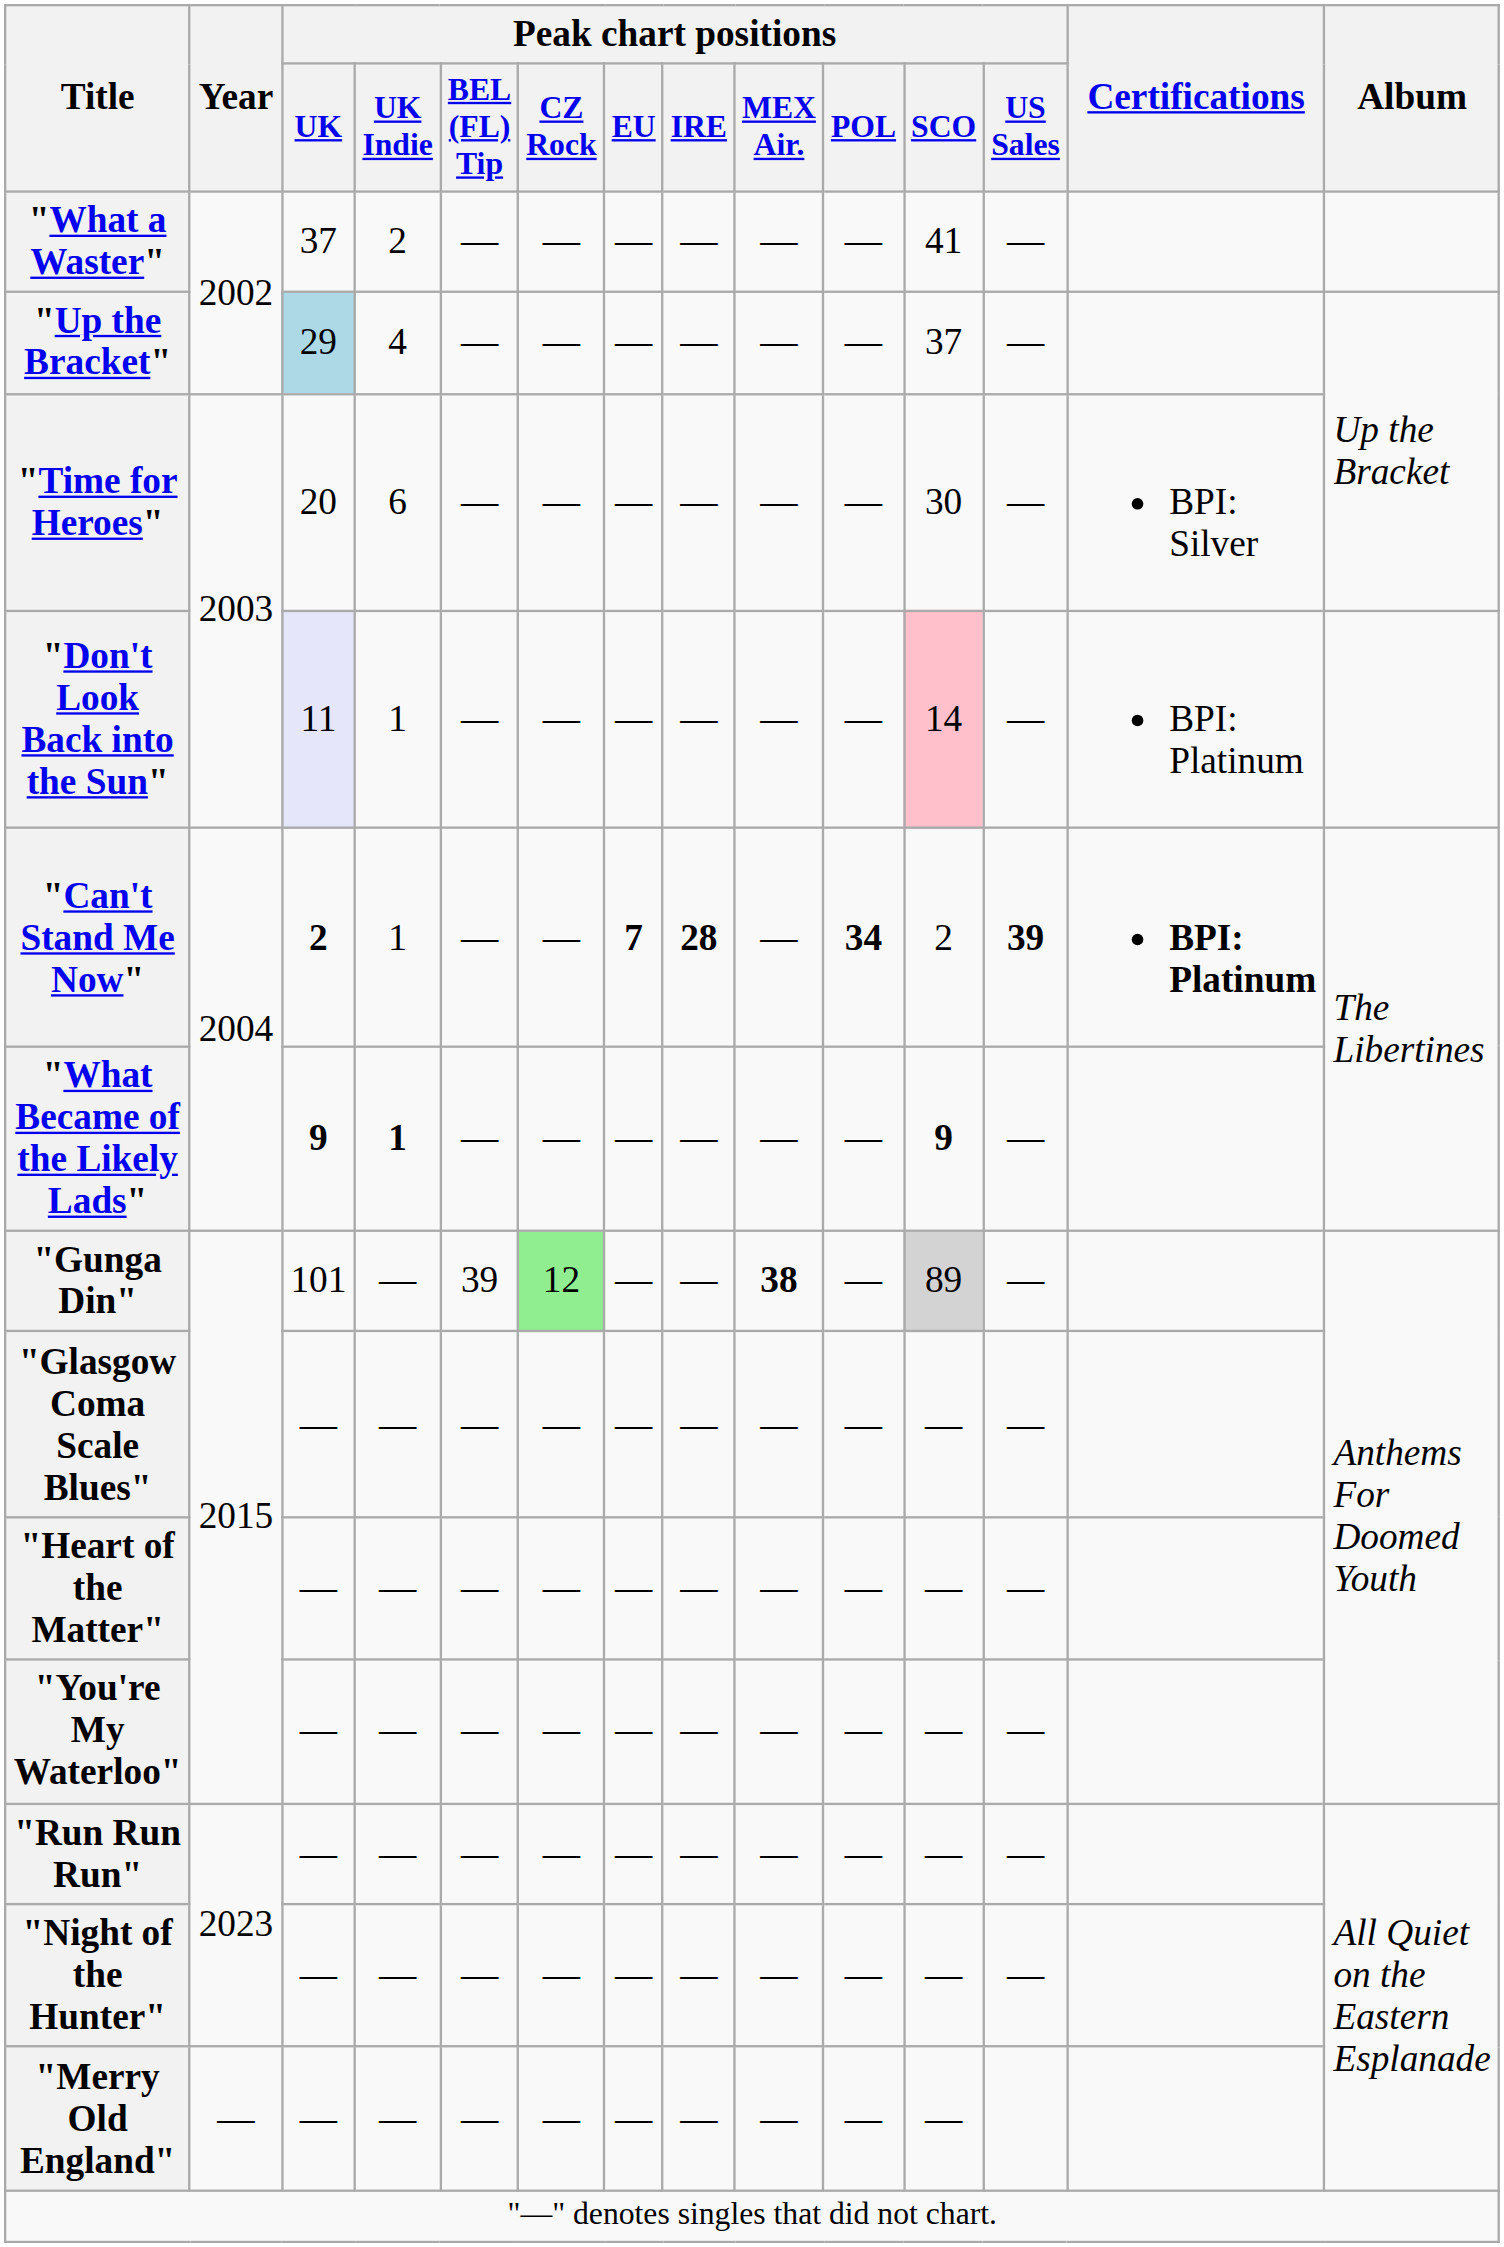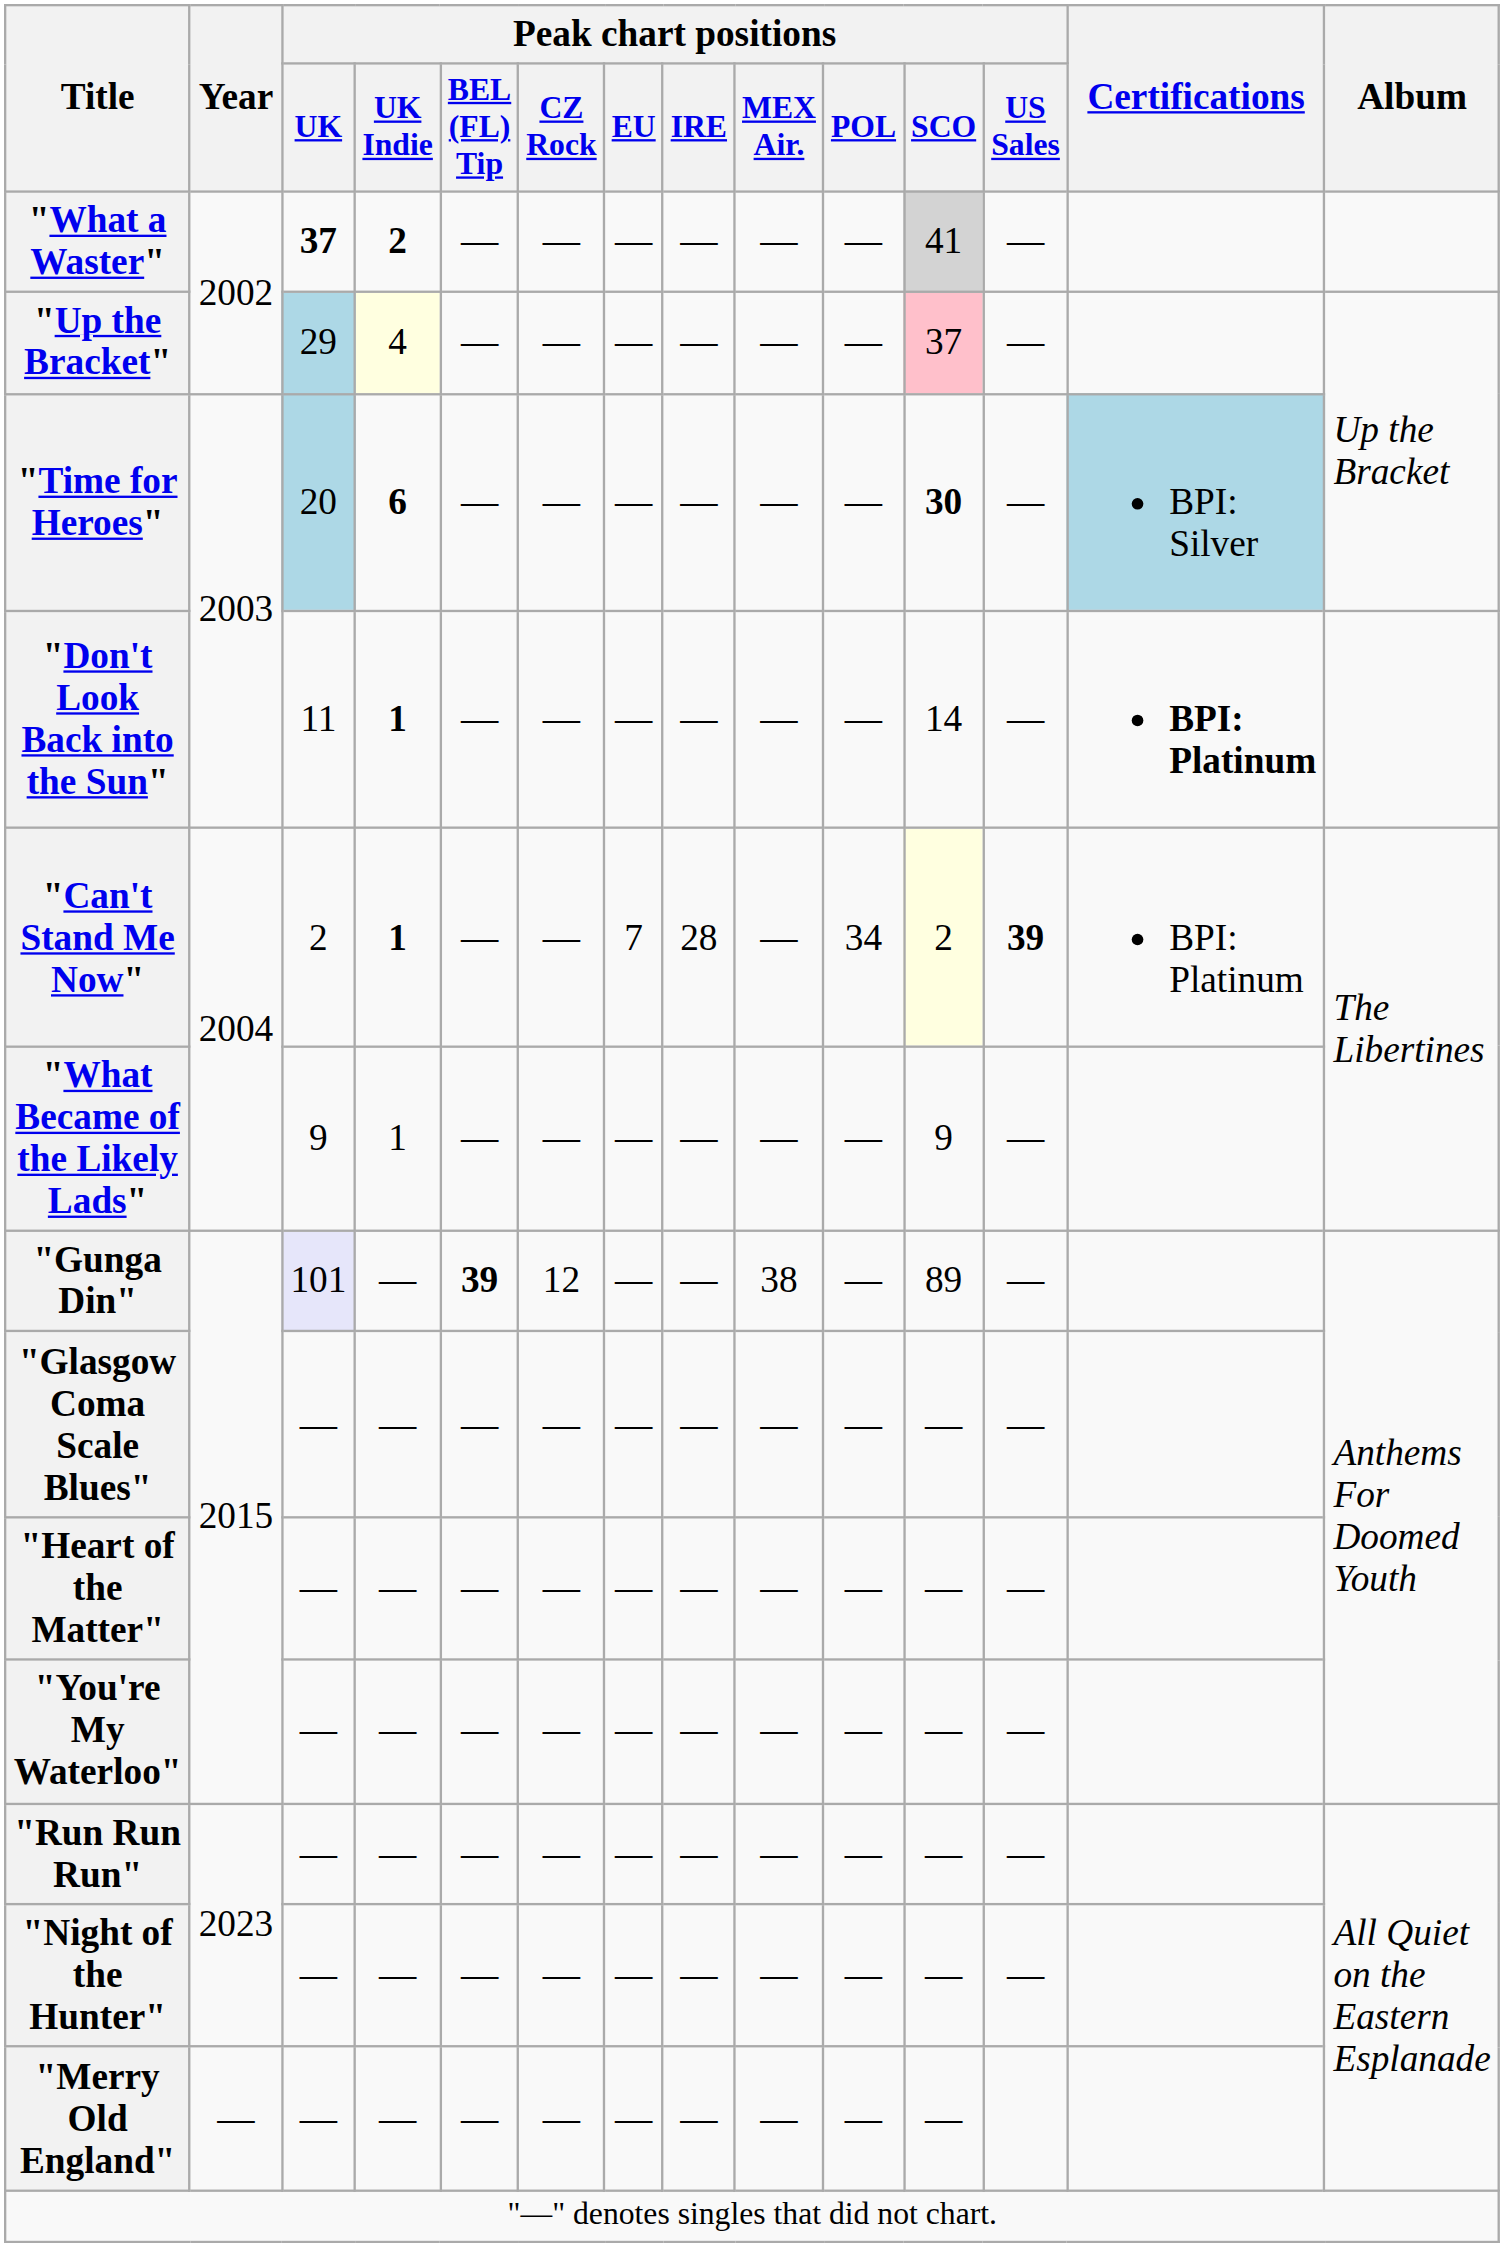(318, 240) normal -> (318, 240) bold
(398, 240) normal -> (398, 240) bold
(944, 240) no background -> (944, 240) lightgrey background
(398, 342) no background -> (398, 342) lightyellow background
(944, 342) no background -> (944, 342) pink background
(318, 501) no background -> (318, 501) lightblue background
(398, 501) normal -> (398, 501) bold
(944, 501) normal -> (944, 501) bold
(1196, 523) no background -> (1196, 523) lightblue background
(318, 718) lavender background -> (318, 718) no background
(398, 718) normal -> (398, 718) bold
(944, 718) pink background -> (944, 718) no background
(1196, 741) normal -> (1196, 741) bold
(318, 936) bold -> (318, 936) normal
(398, 936) normal -> (398, 936) bold
(634, 936) bold -> (634, 936) normal
(699, 936) bold -> (699, 936) normal
(863, 936) bold -> (863, 936) normal
(944, 936) no background -> (944, 936) lightyellow background
(1196, 958) bold -> (1196, 958) normal
(318, 1137) bold -> (318, 1137) normal
(398, 1137) bold -> (398, 1137) normal
(944, 1137) bold -> (944, 1137) normal
(318, 1280) no background -> (318, 1280) lavender background
(480, 1280) normal -> (480, 1280) bold
(561, 1280) lightgreen background -> (561, 1280) no background
(779, 1280) bold -> (779, 1280) normal
(944, 1280) lightgrey background -> (944, 1280) no background
